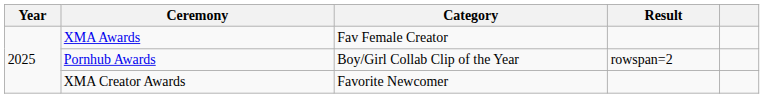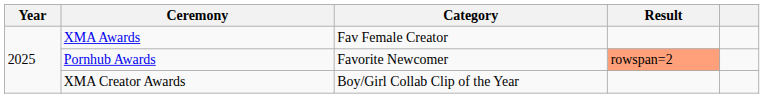(428, 59) Boy/Girl Collab Clip of the Year -> (393, 59) Favorite Newcomer
(642, 59) no background -> (642, 59) lightsalmon background
(393, 81) Favorite Newcomer -> (428, 81) Boy/Girl Collab Clip of the Year
